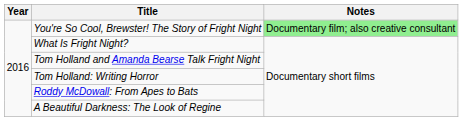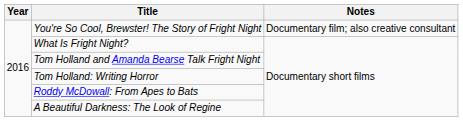(361, 28) lightgreen background -> (361, 28) no background
